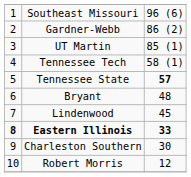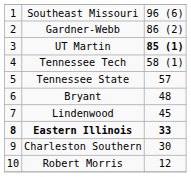(165, 46) normal -> (165, 46) bold
(165, 80) bold -> (165, 80) normal
